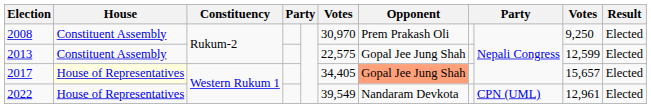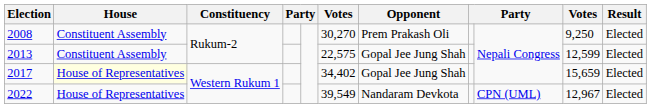(338, 34) 30,970 -> (338, 34) 30,270
(338, 73) 34,405 -> (338, 73) 34,402
(413, 73) lightsalmon background -> (413, 73) no background
(583, 73) 15,657 -> (583, 73) 15,659
(583, 93) 12,961 -> (583, 93) 12,967
